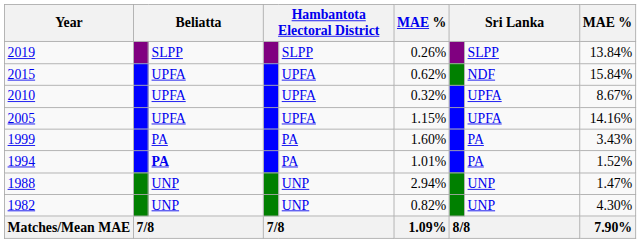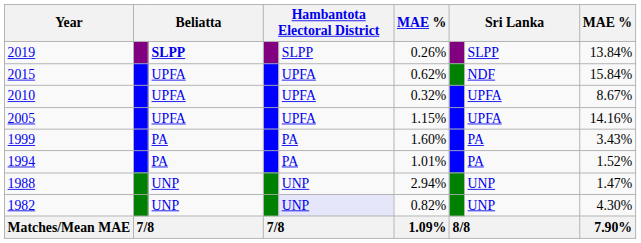(167, 52) normal -> (168, 52) bold
(160, 161) bold -> (160, 161) normal
(296, 205) no background -> (296, 205) lavender background
